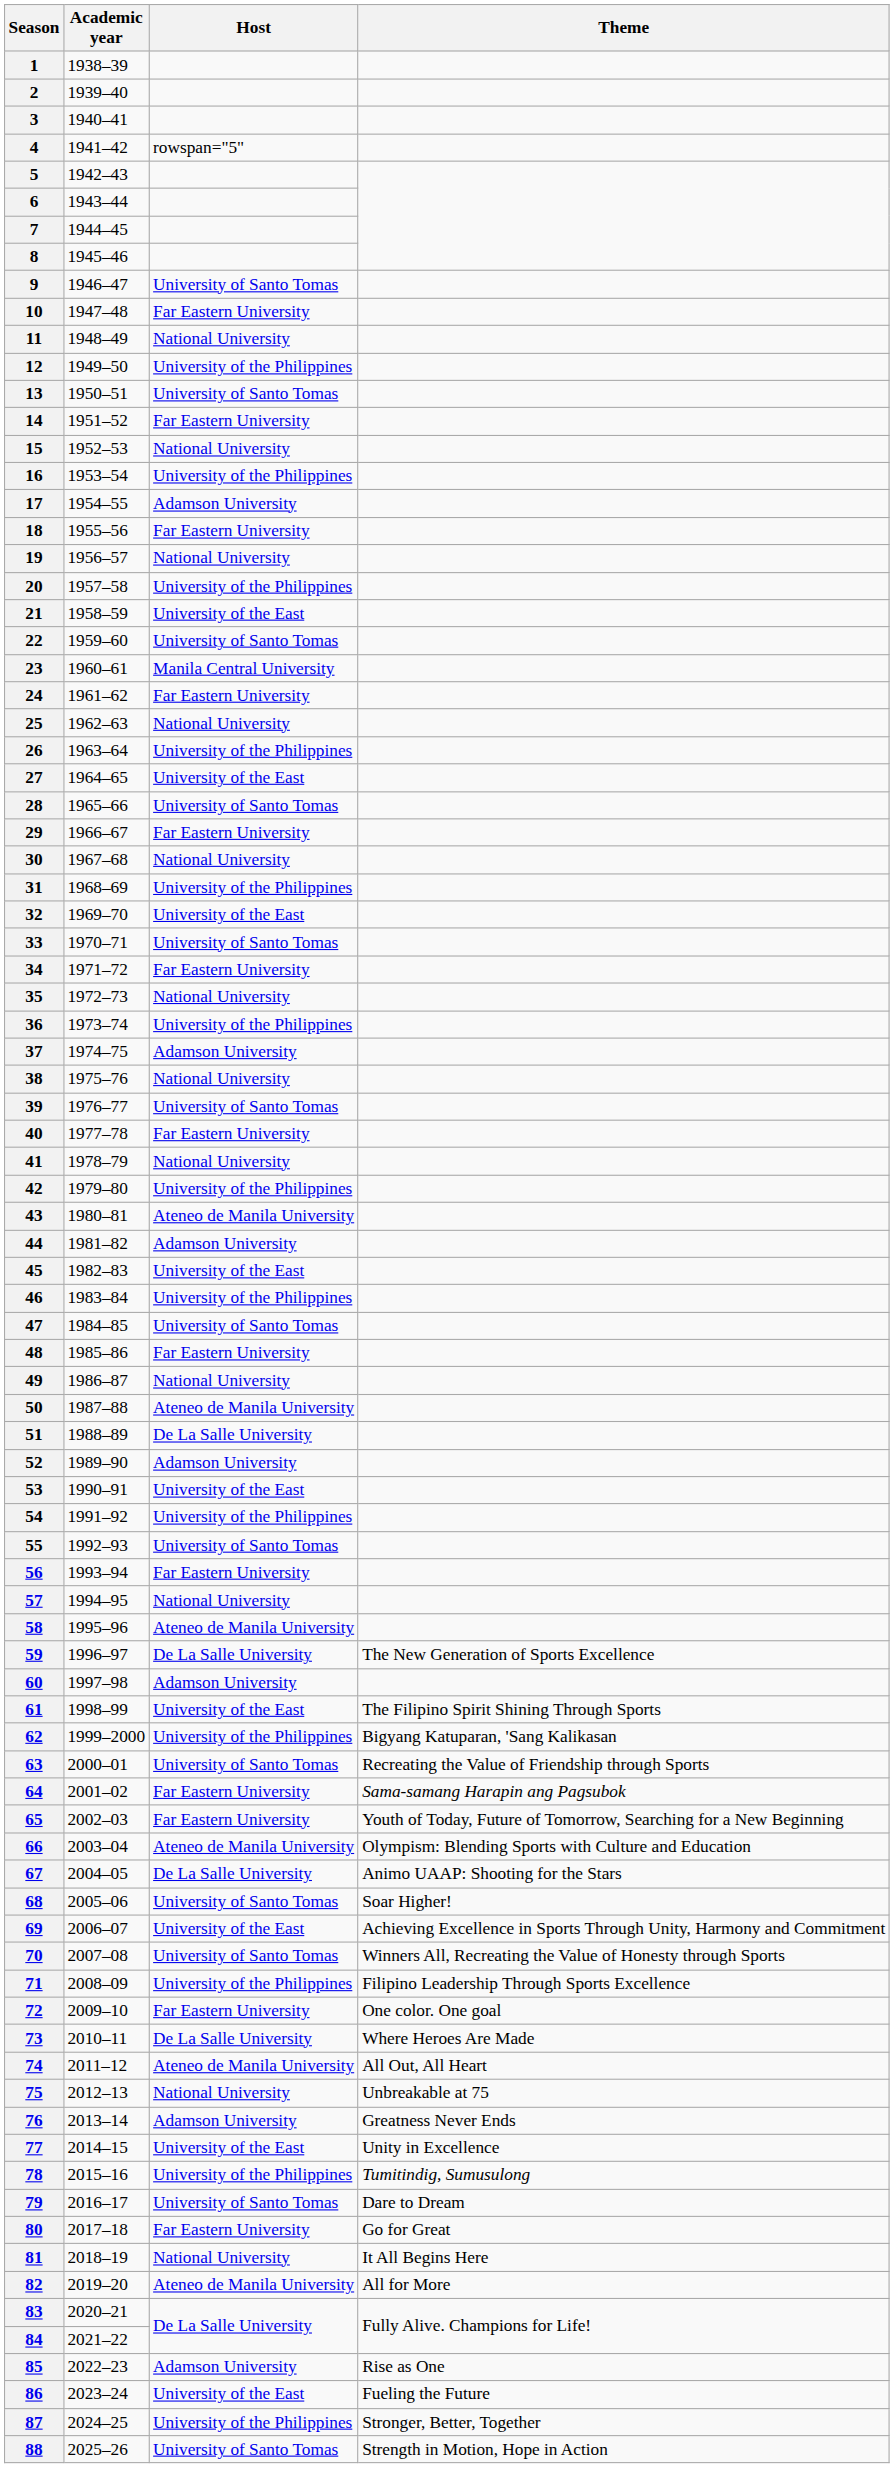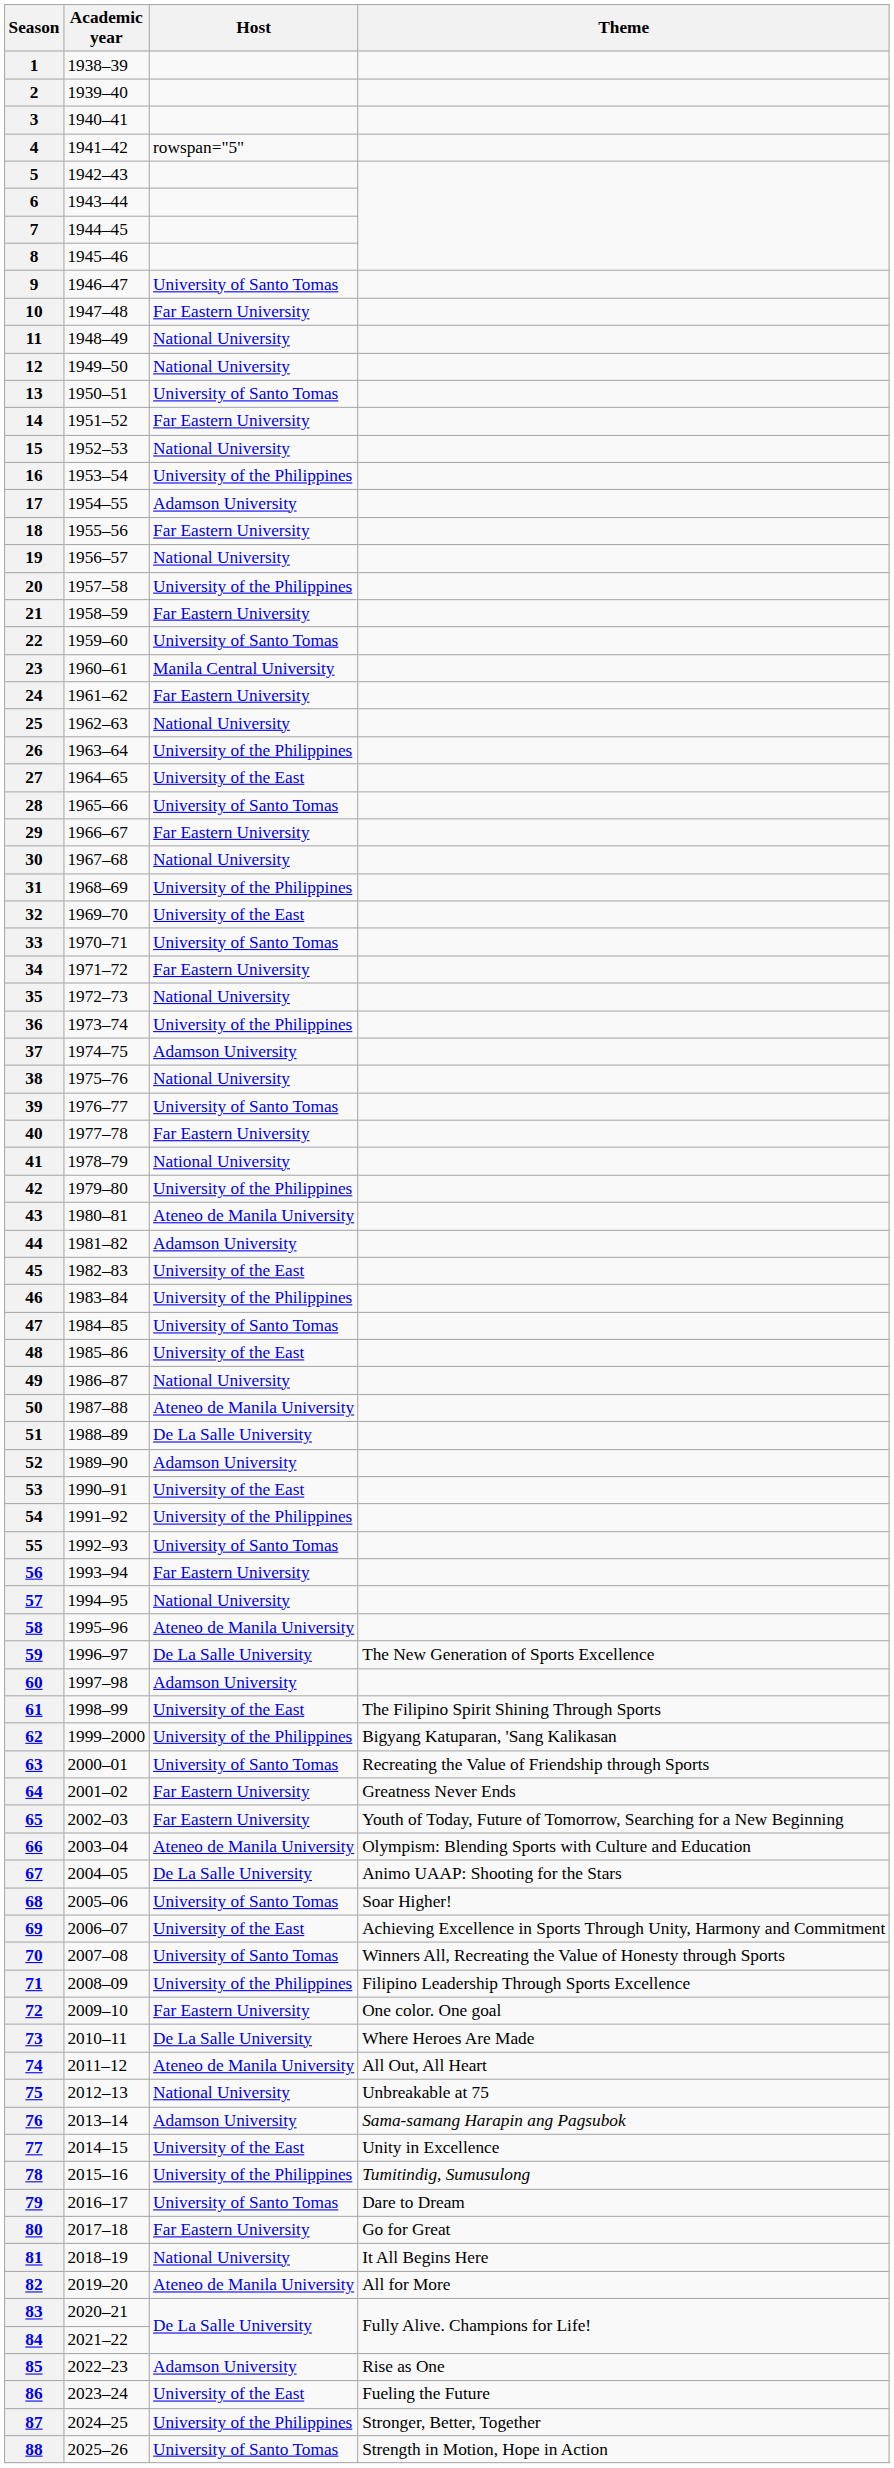(253, 366) University of the Philippines -> (221, 366) National University
(229, 613) University of the East -> (231, 613) Far Eastern University
(231, 1353) Far Eastern University -> (229, 1353) University of the East
(494, 1791) Sama-samang Harapin ang Pagsubok -> (439, 1791) Greatness Never Ends
(439, 2120) Greatness Never Ends -> (494, 2120) Sama-samang Harapin ang Pagsubok
